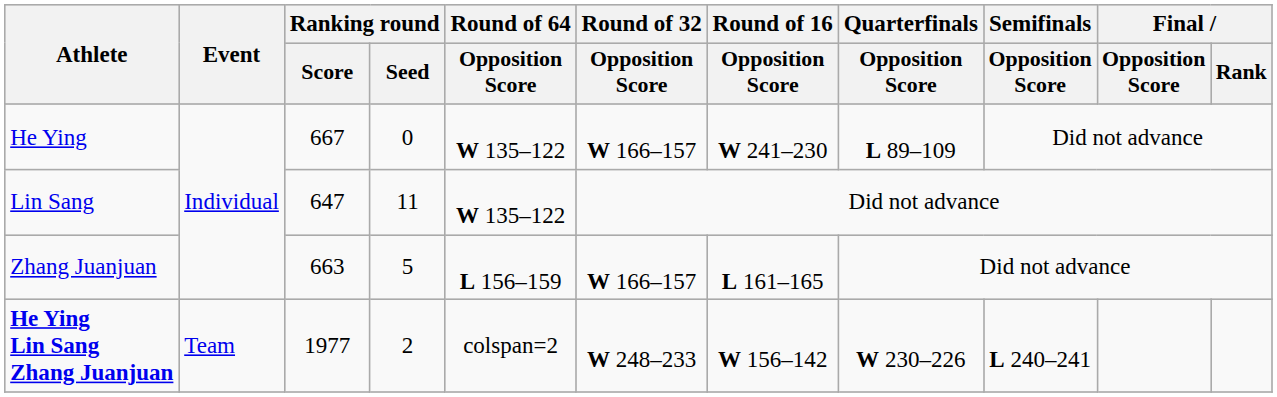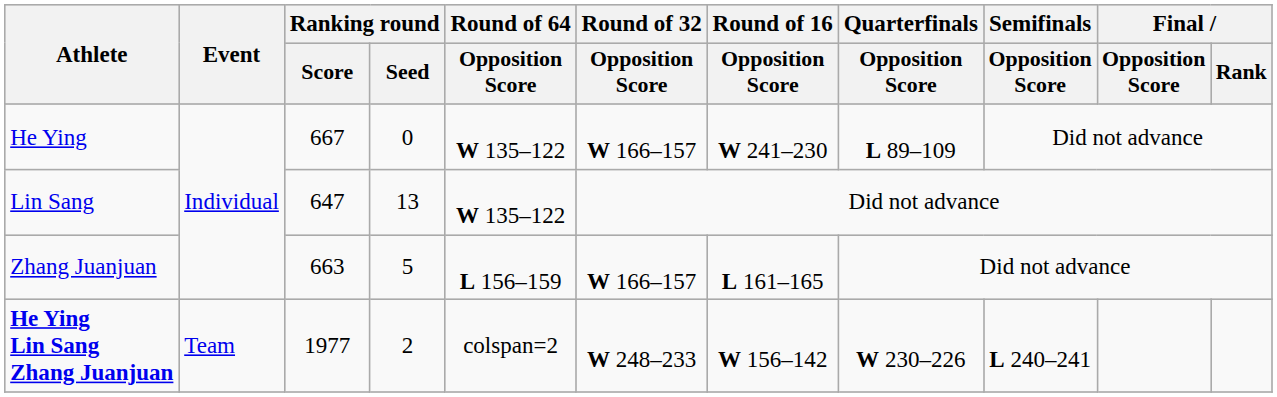(408, 202) 11 -> (408, 202) 13
